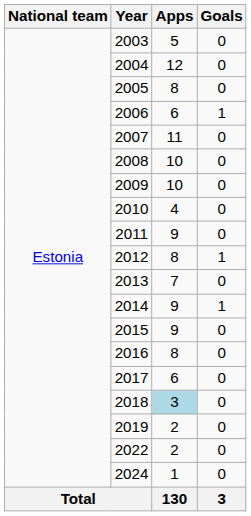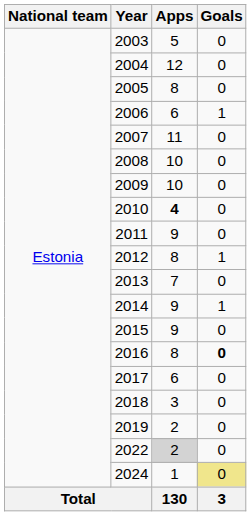(174, 209) normal -> (174, 209) bold
(222, 354) normal -> (222, 354) bold
(174, 402) lightblue background -> (174, 402) no background
(174, 450) no background -> (174, 450) lightgrey background
(222, 474) no background -> (222, 474) khaki background
